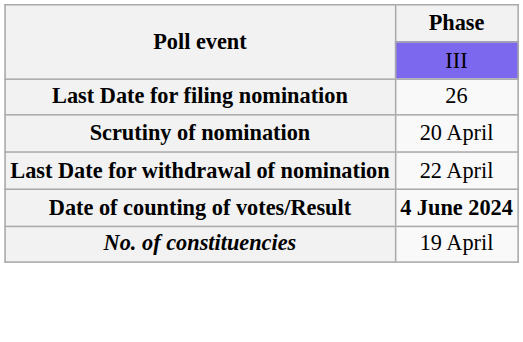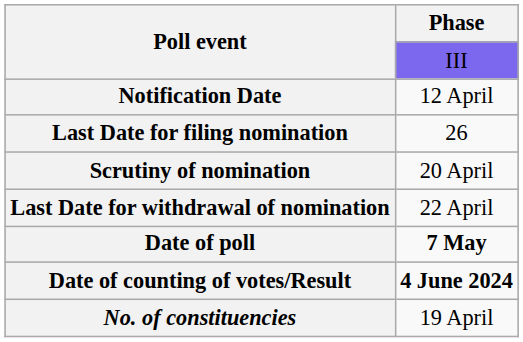+ row: (200, 96)
+ row: (200, 243)
